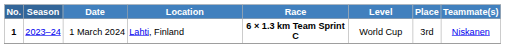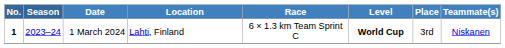(296, 31) bold -> (296, 31) normal
(381, 31) normal -> (381, 31) bold
